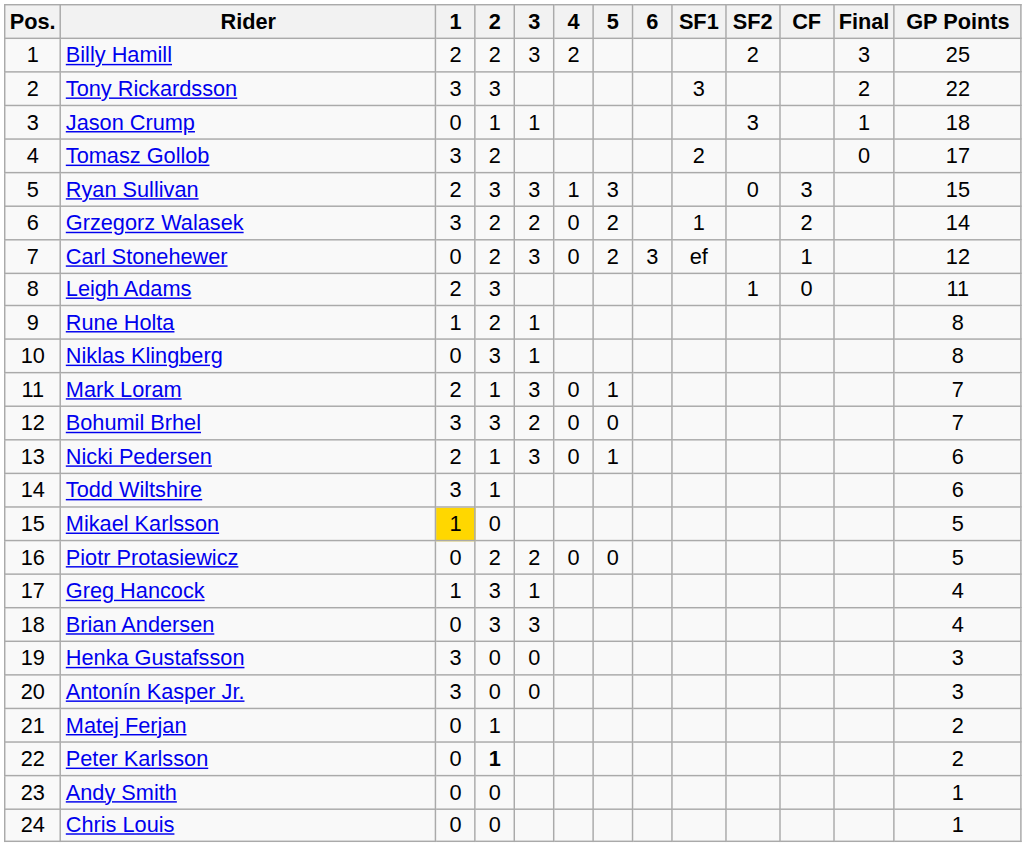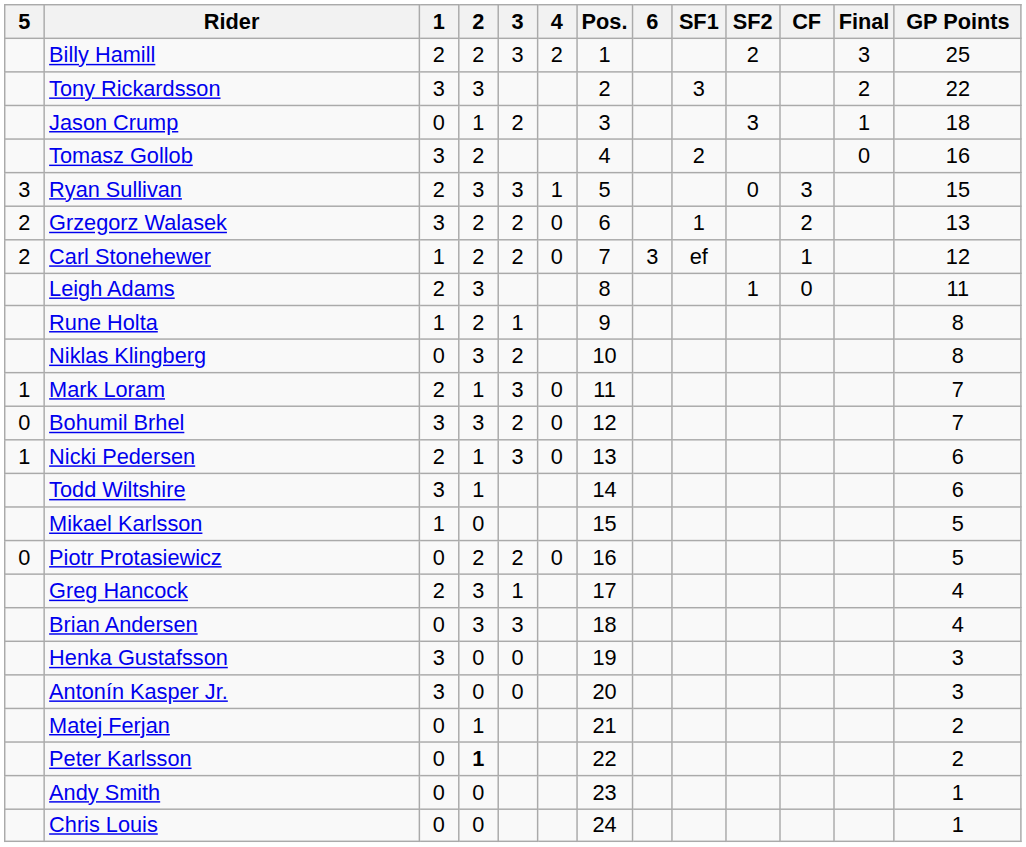columns swapped: (33, 21) <-> (613, 21)
(534, 122) 1 -> (518, 122) 2
(958, 155) 17 -> (958, 155) 16
(958, 222) 14 -> (958, 222) 13
(456, 256) 0 -> (439, 256) 1
(534, 256) 3 -> (518, 256) 2
(534, 356) 1 -> (518, 356) 2
(456, 524) gold background -> (439, 524) no background
(456, 591) 1 -> (439, 591) 2
